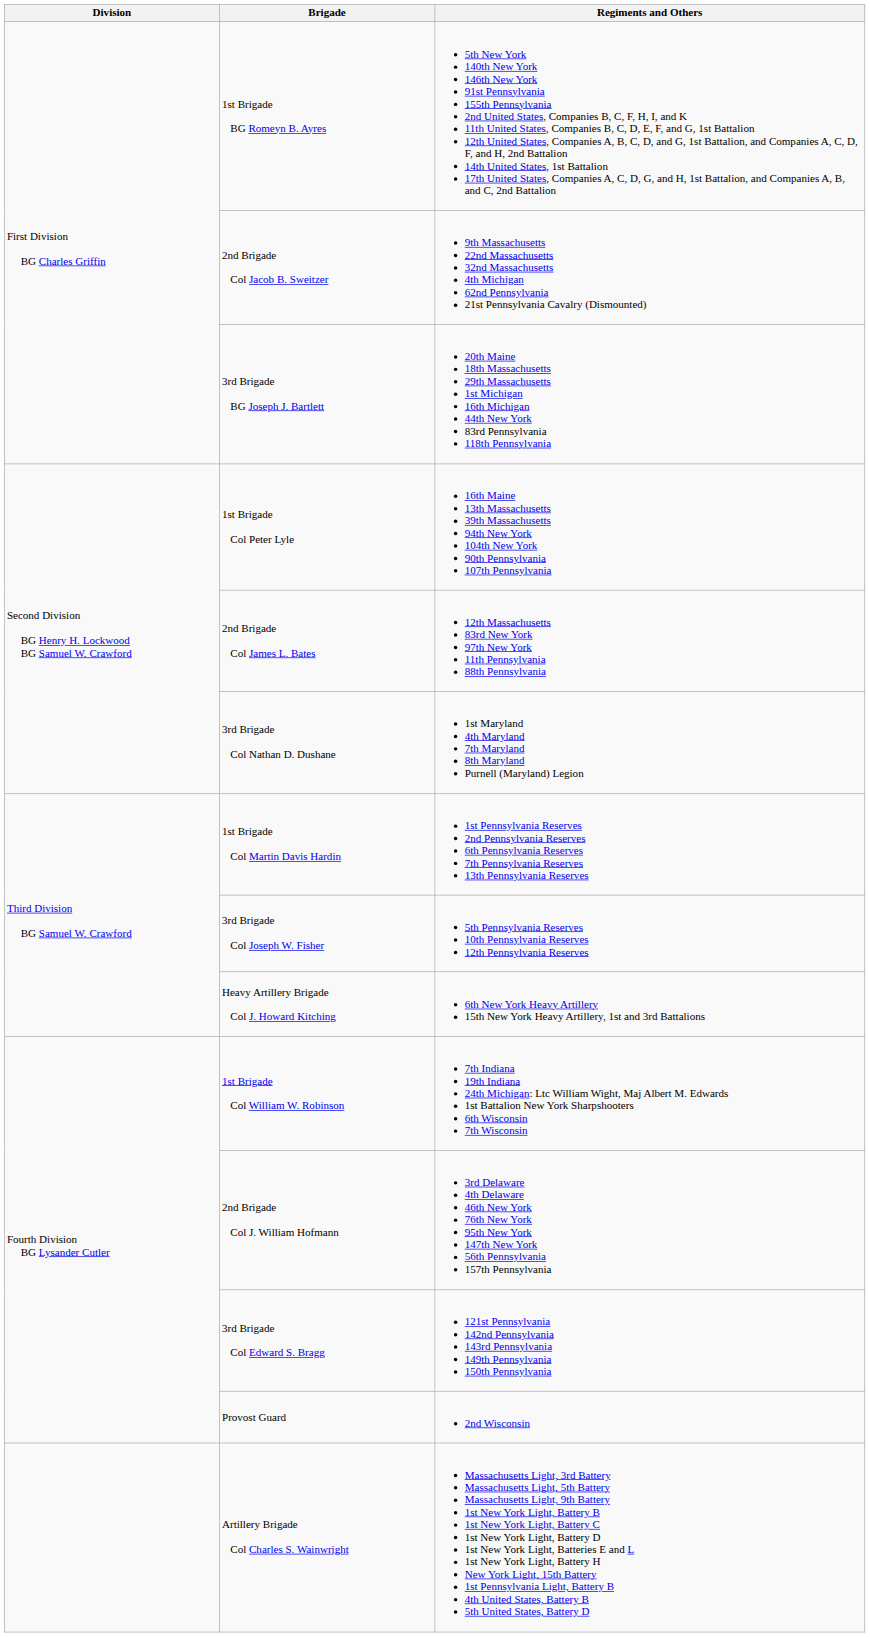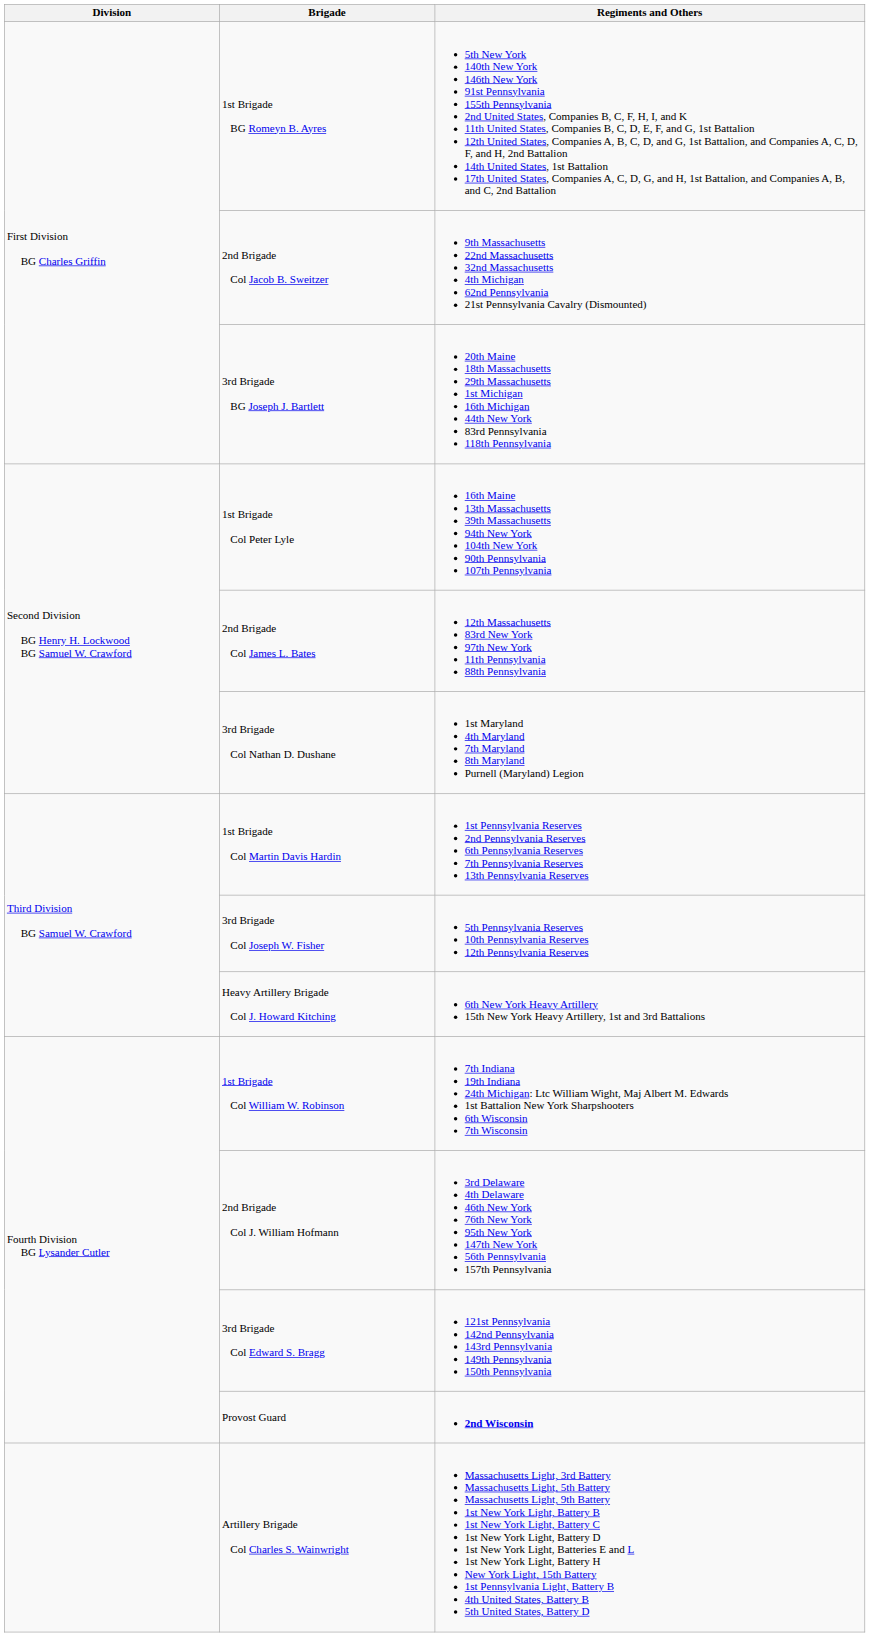(650, 1423) normal -> (650, 1423) bold
